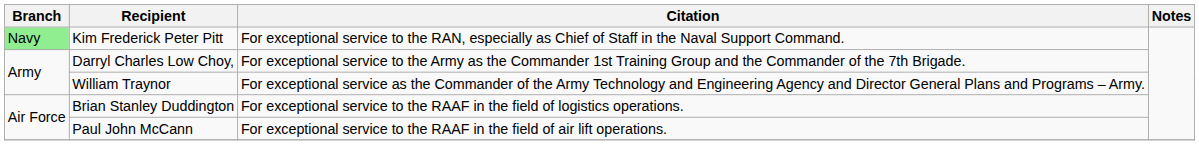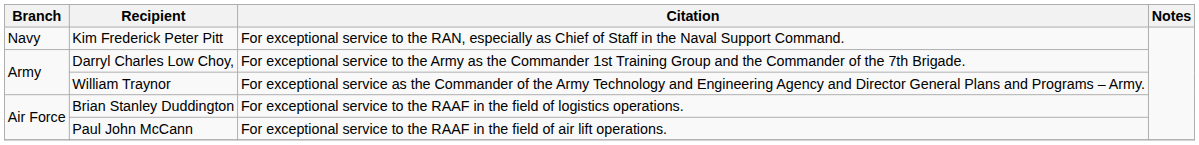(24, 39) lightgreen background -> (24, 39) no background
